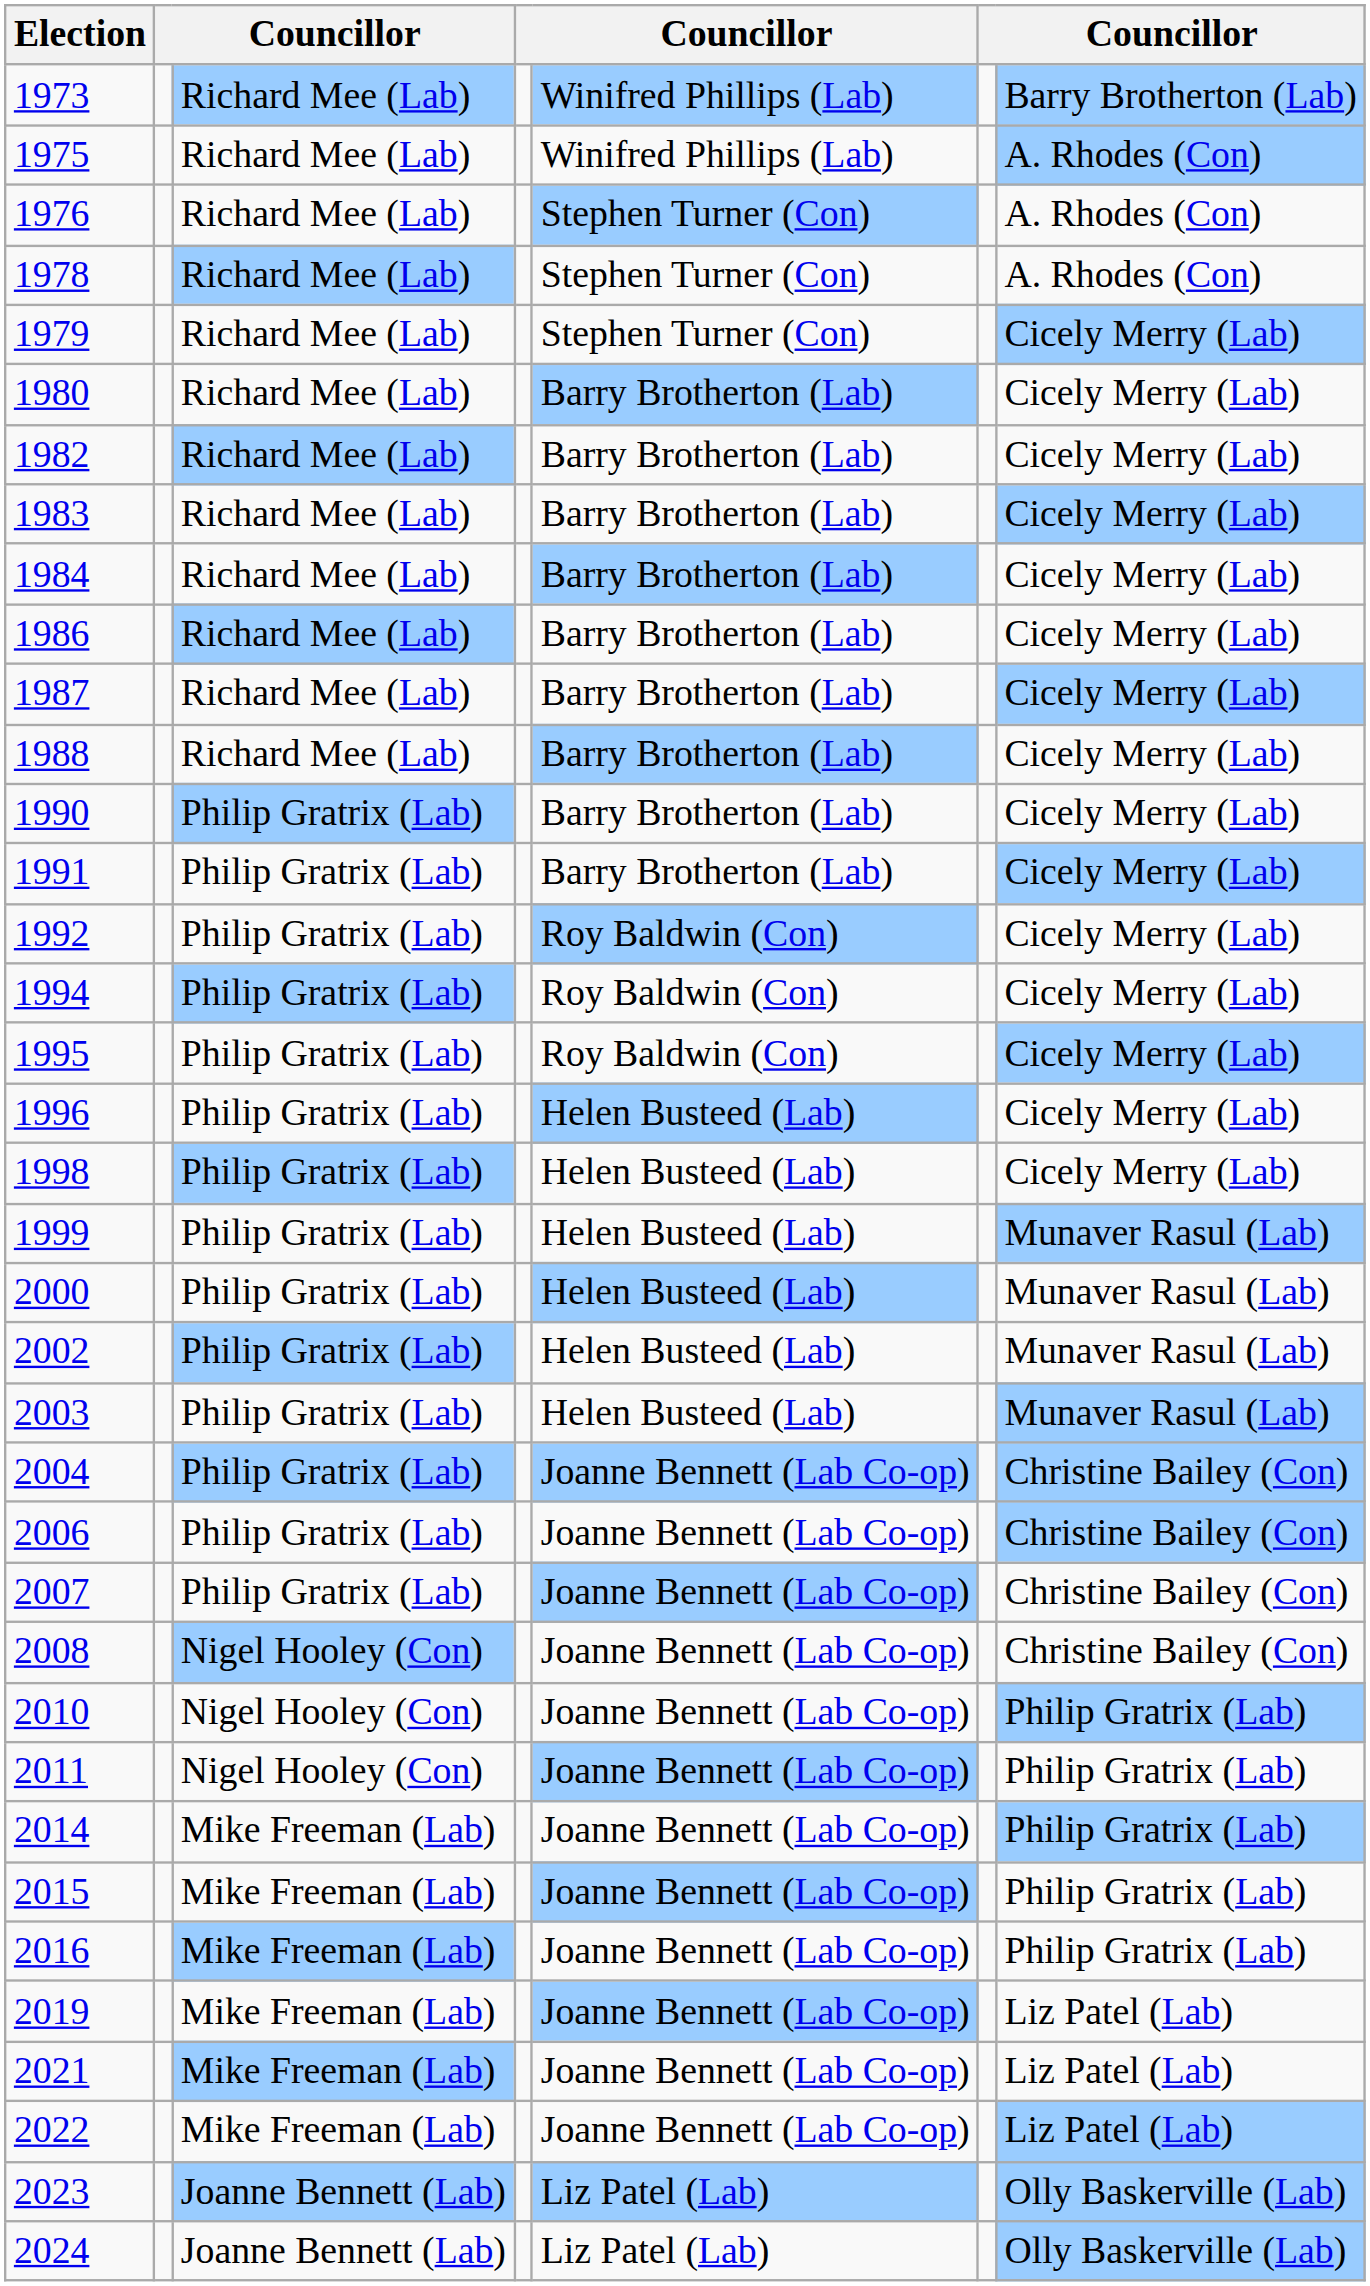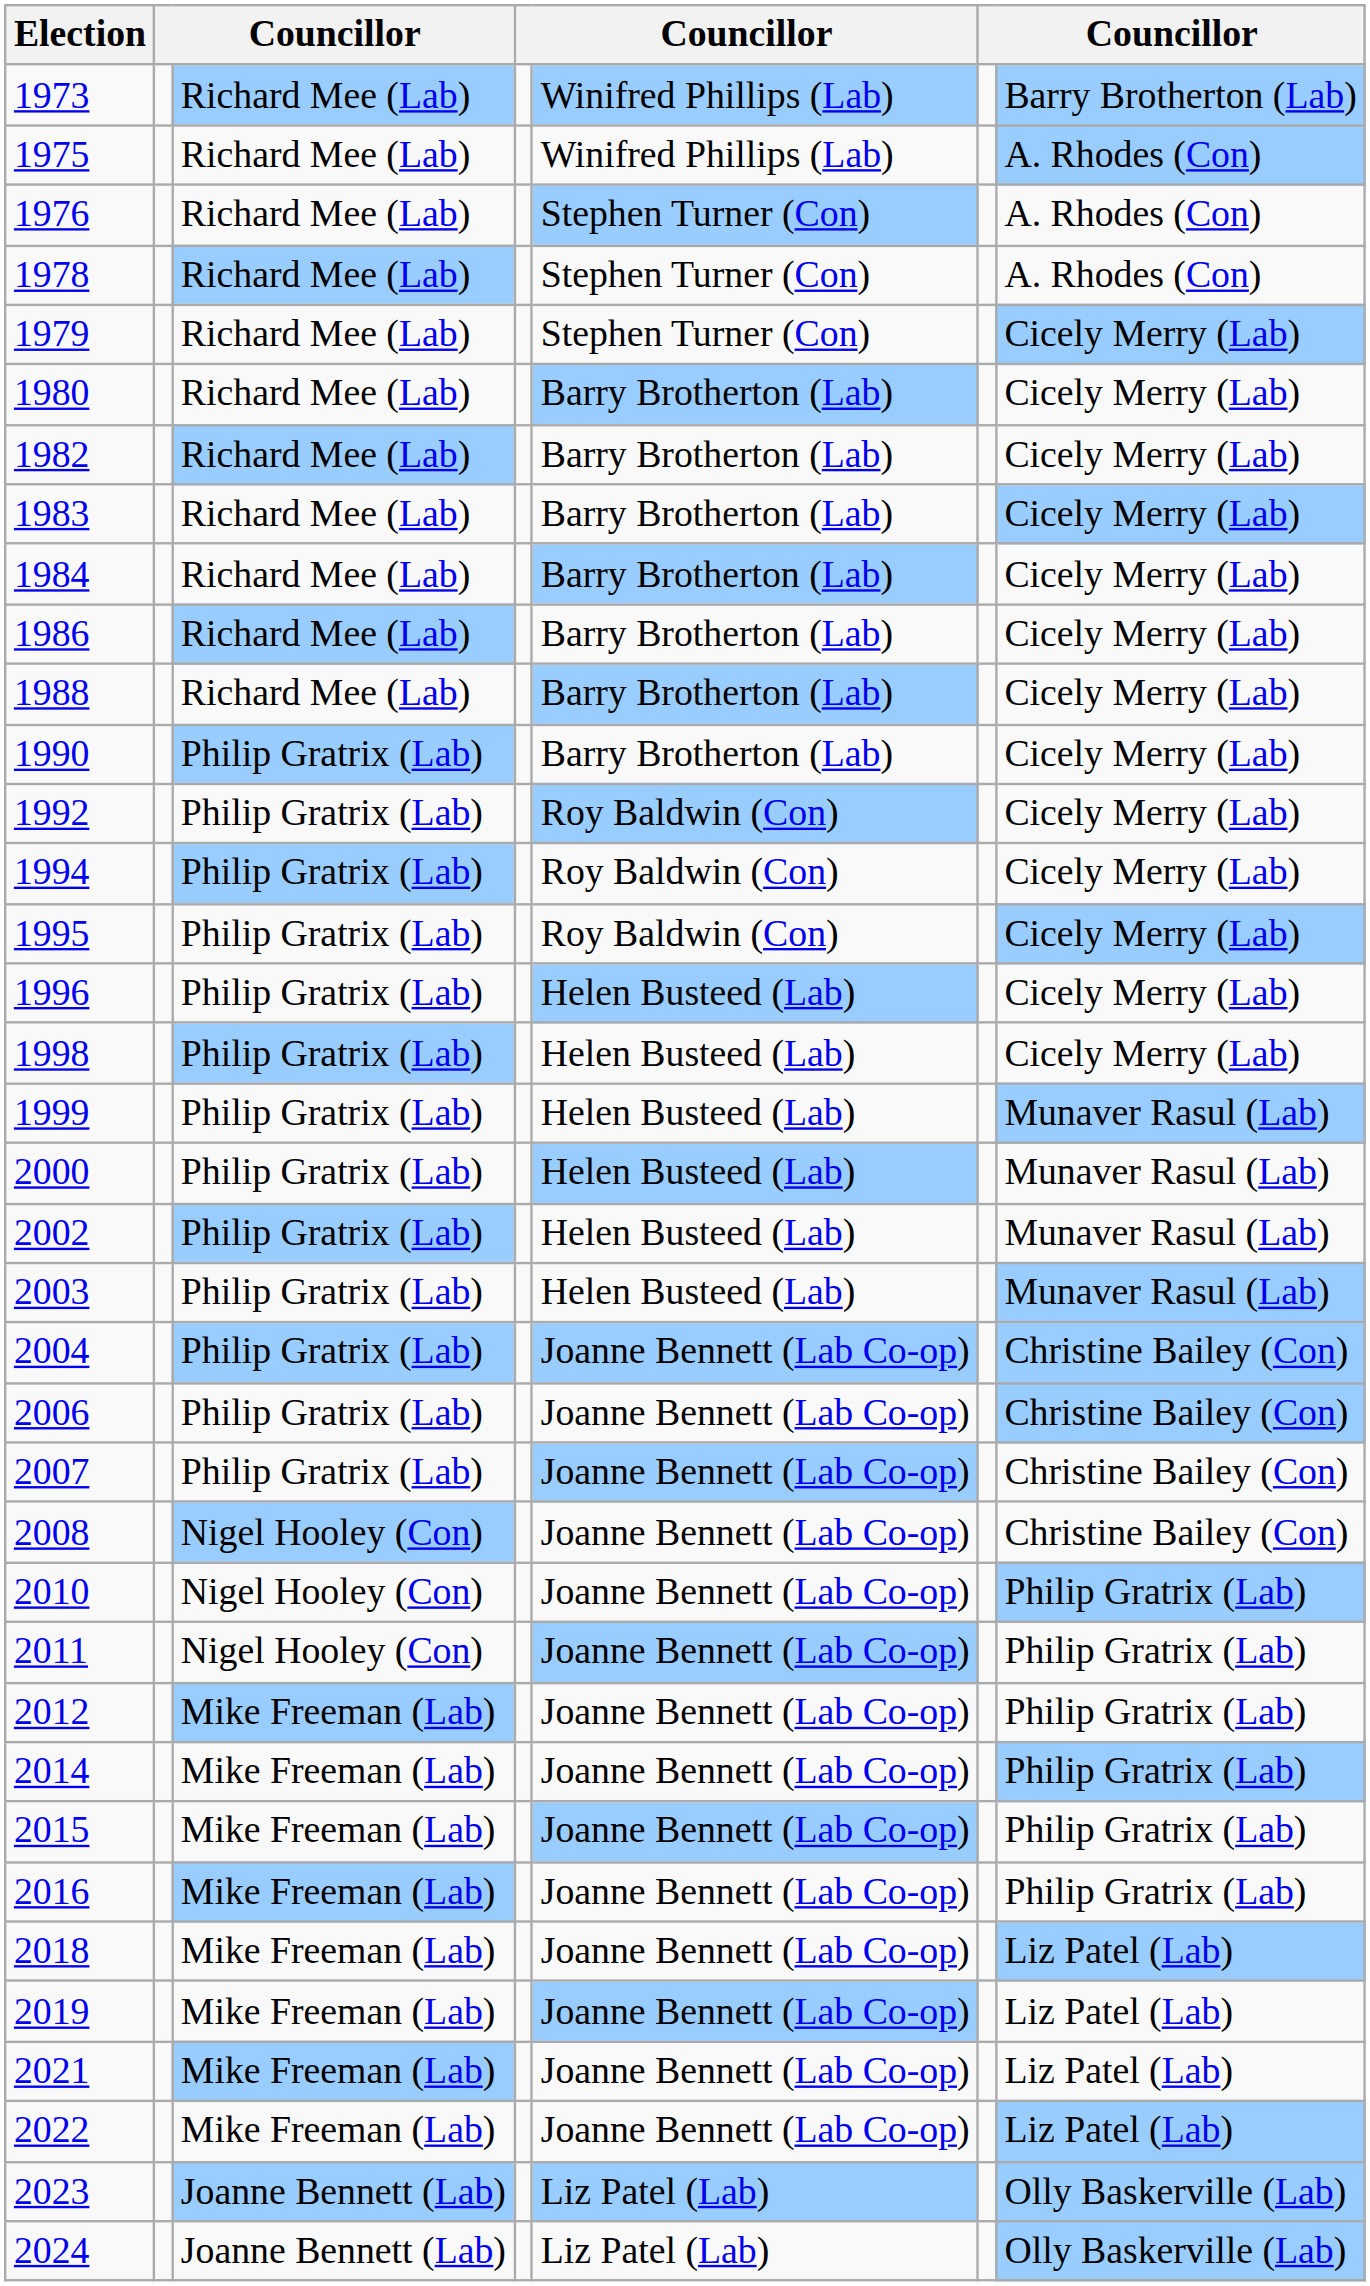- row: (52, 693)
- row: (52, 872)
+ row: (52, 1711)
+ row: (52, 1950)
